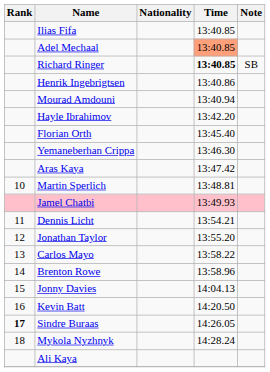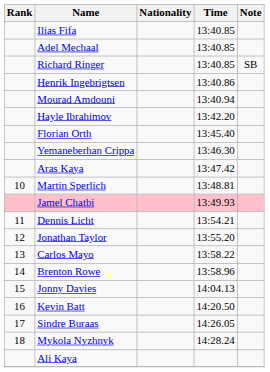(216, 47) lightsalmon background -> (216, 47) no background
(216, 64) bold -> (216, 64) normal
(20, 323) bold -> (20, 323) normal
